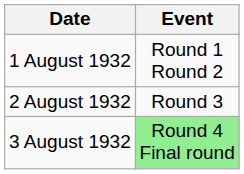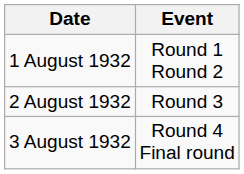(187, 142) lightgreen background -> (187, 142) no background
